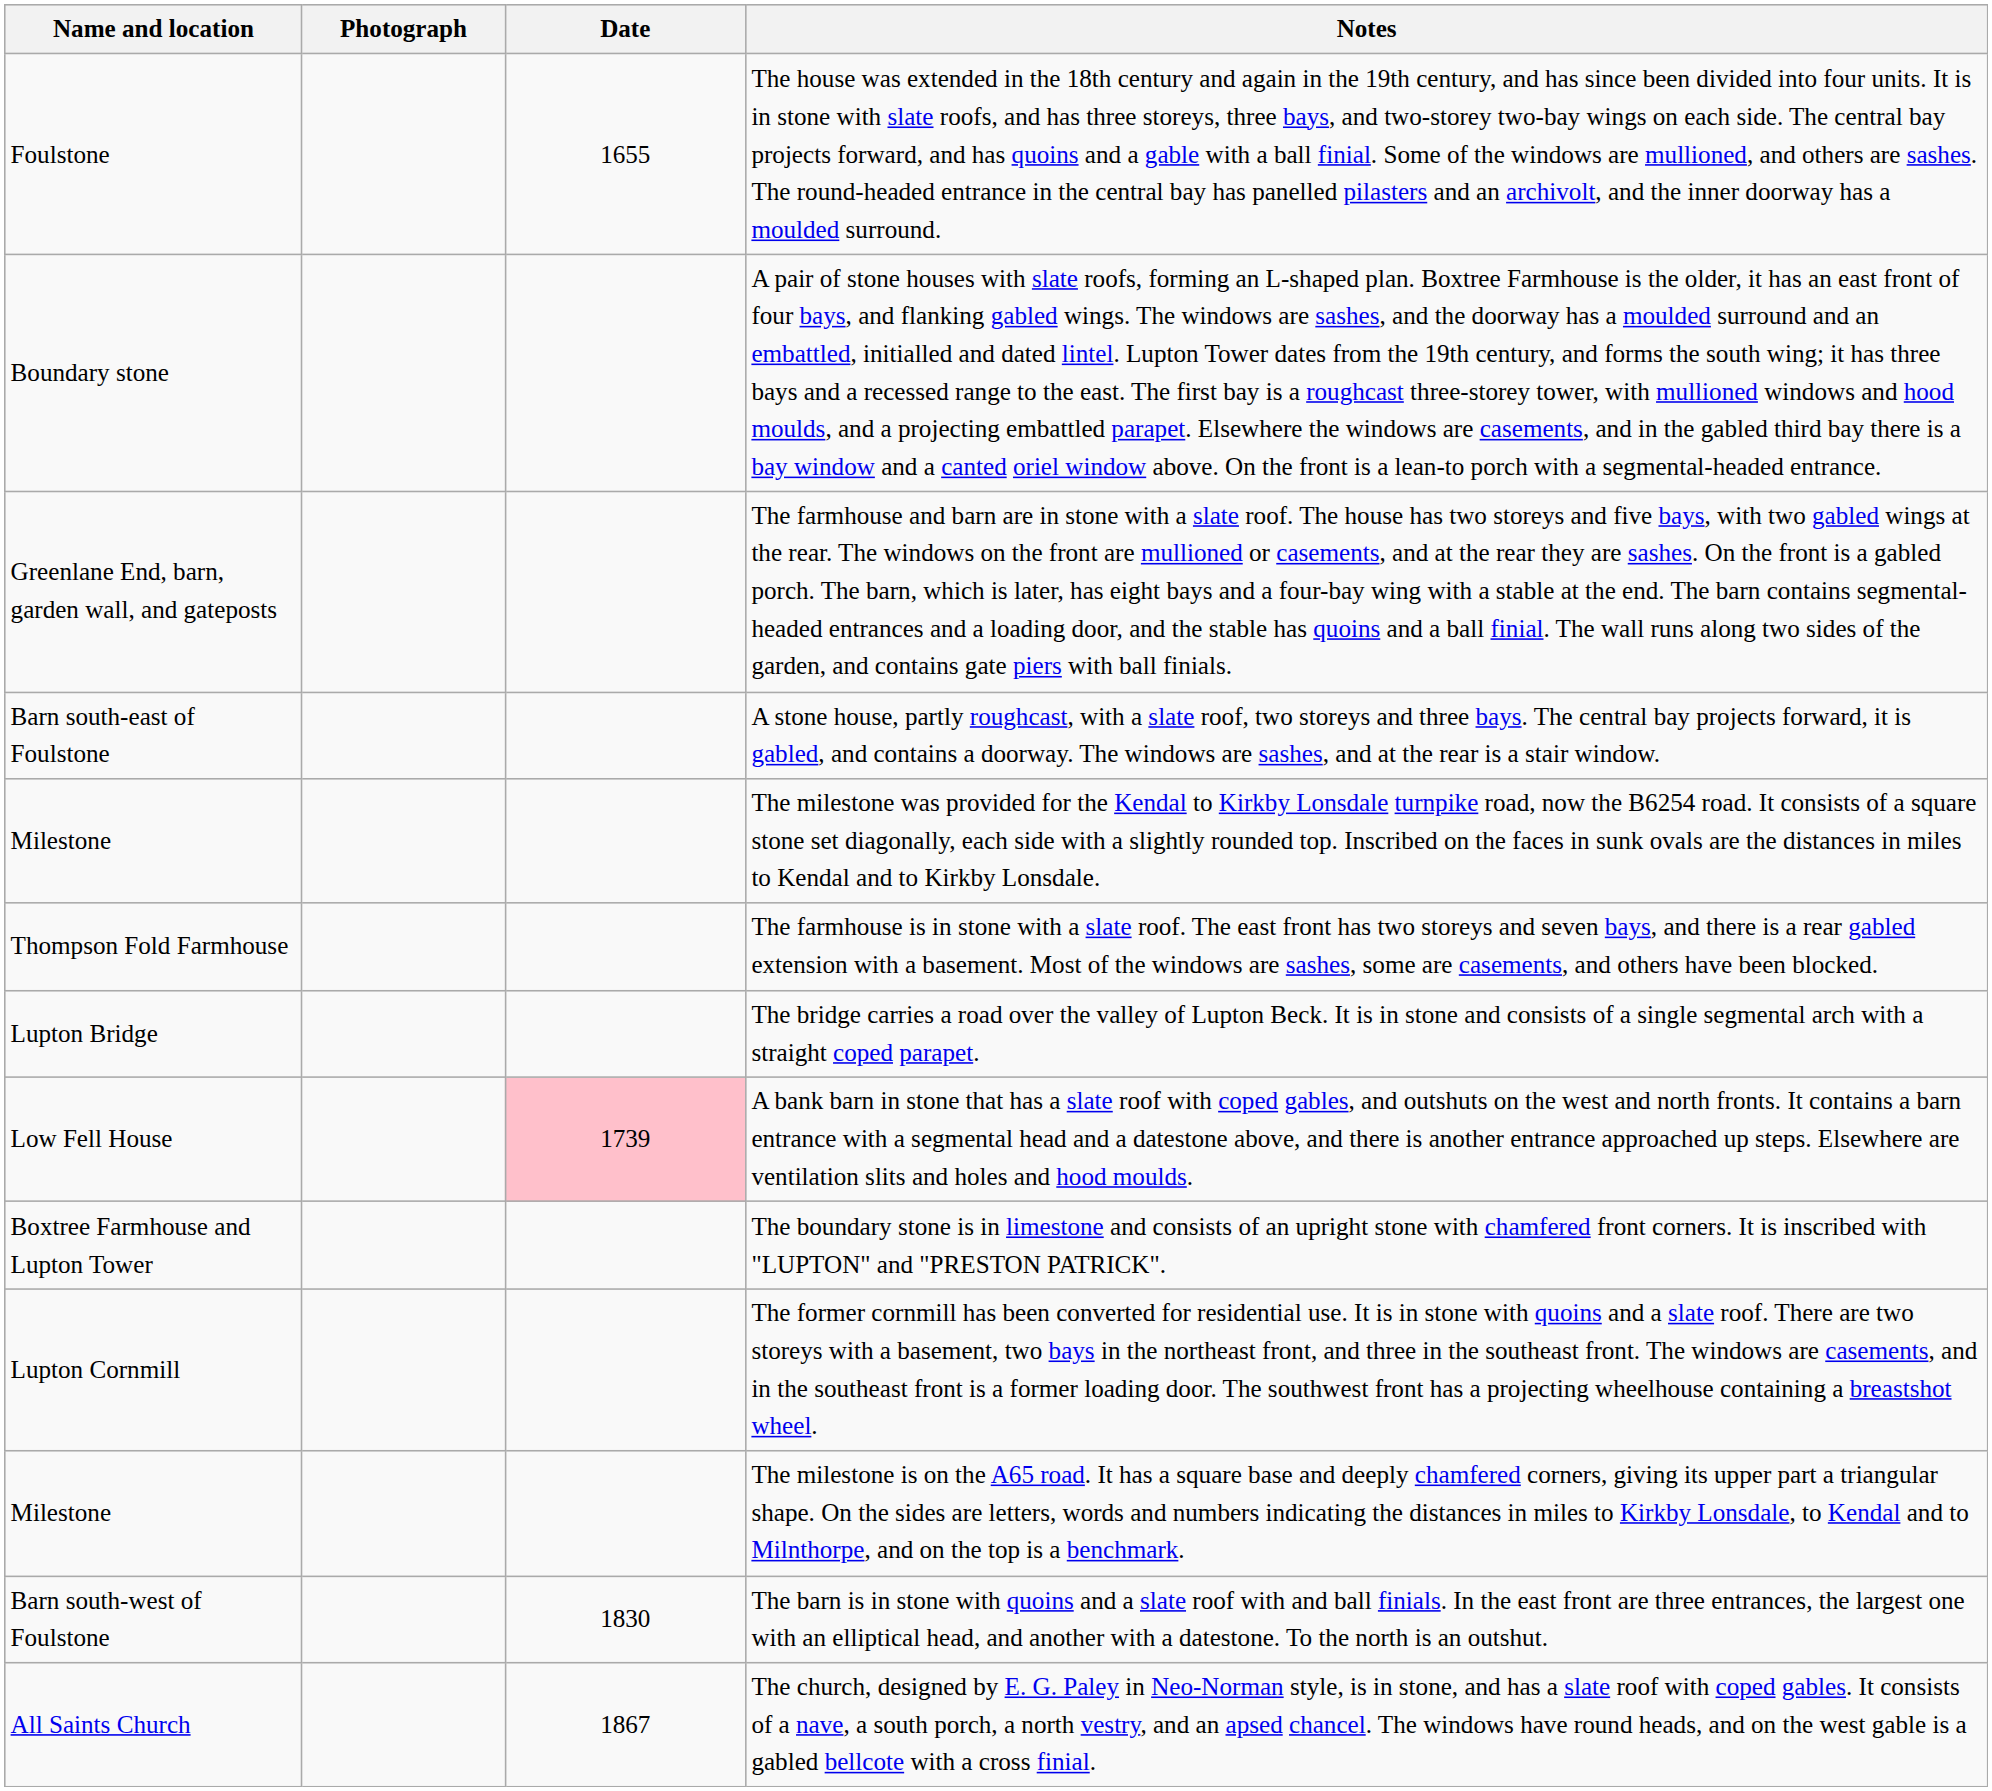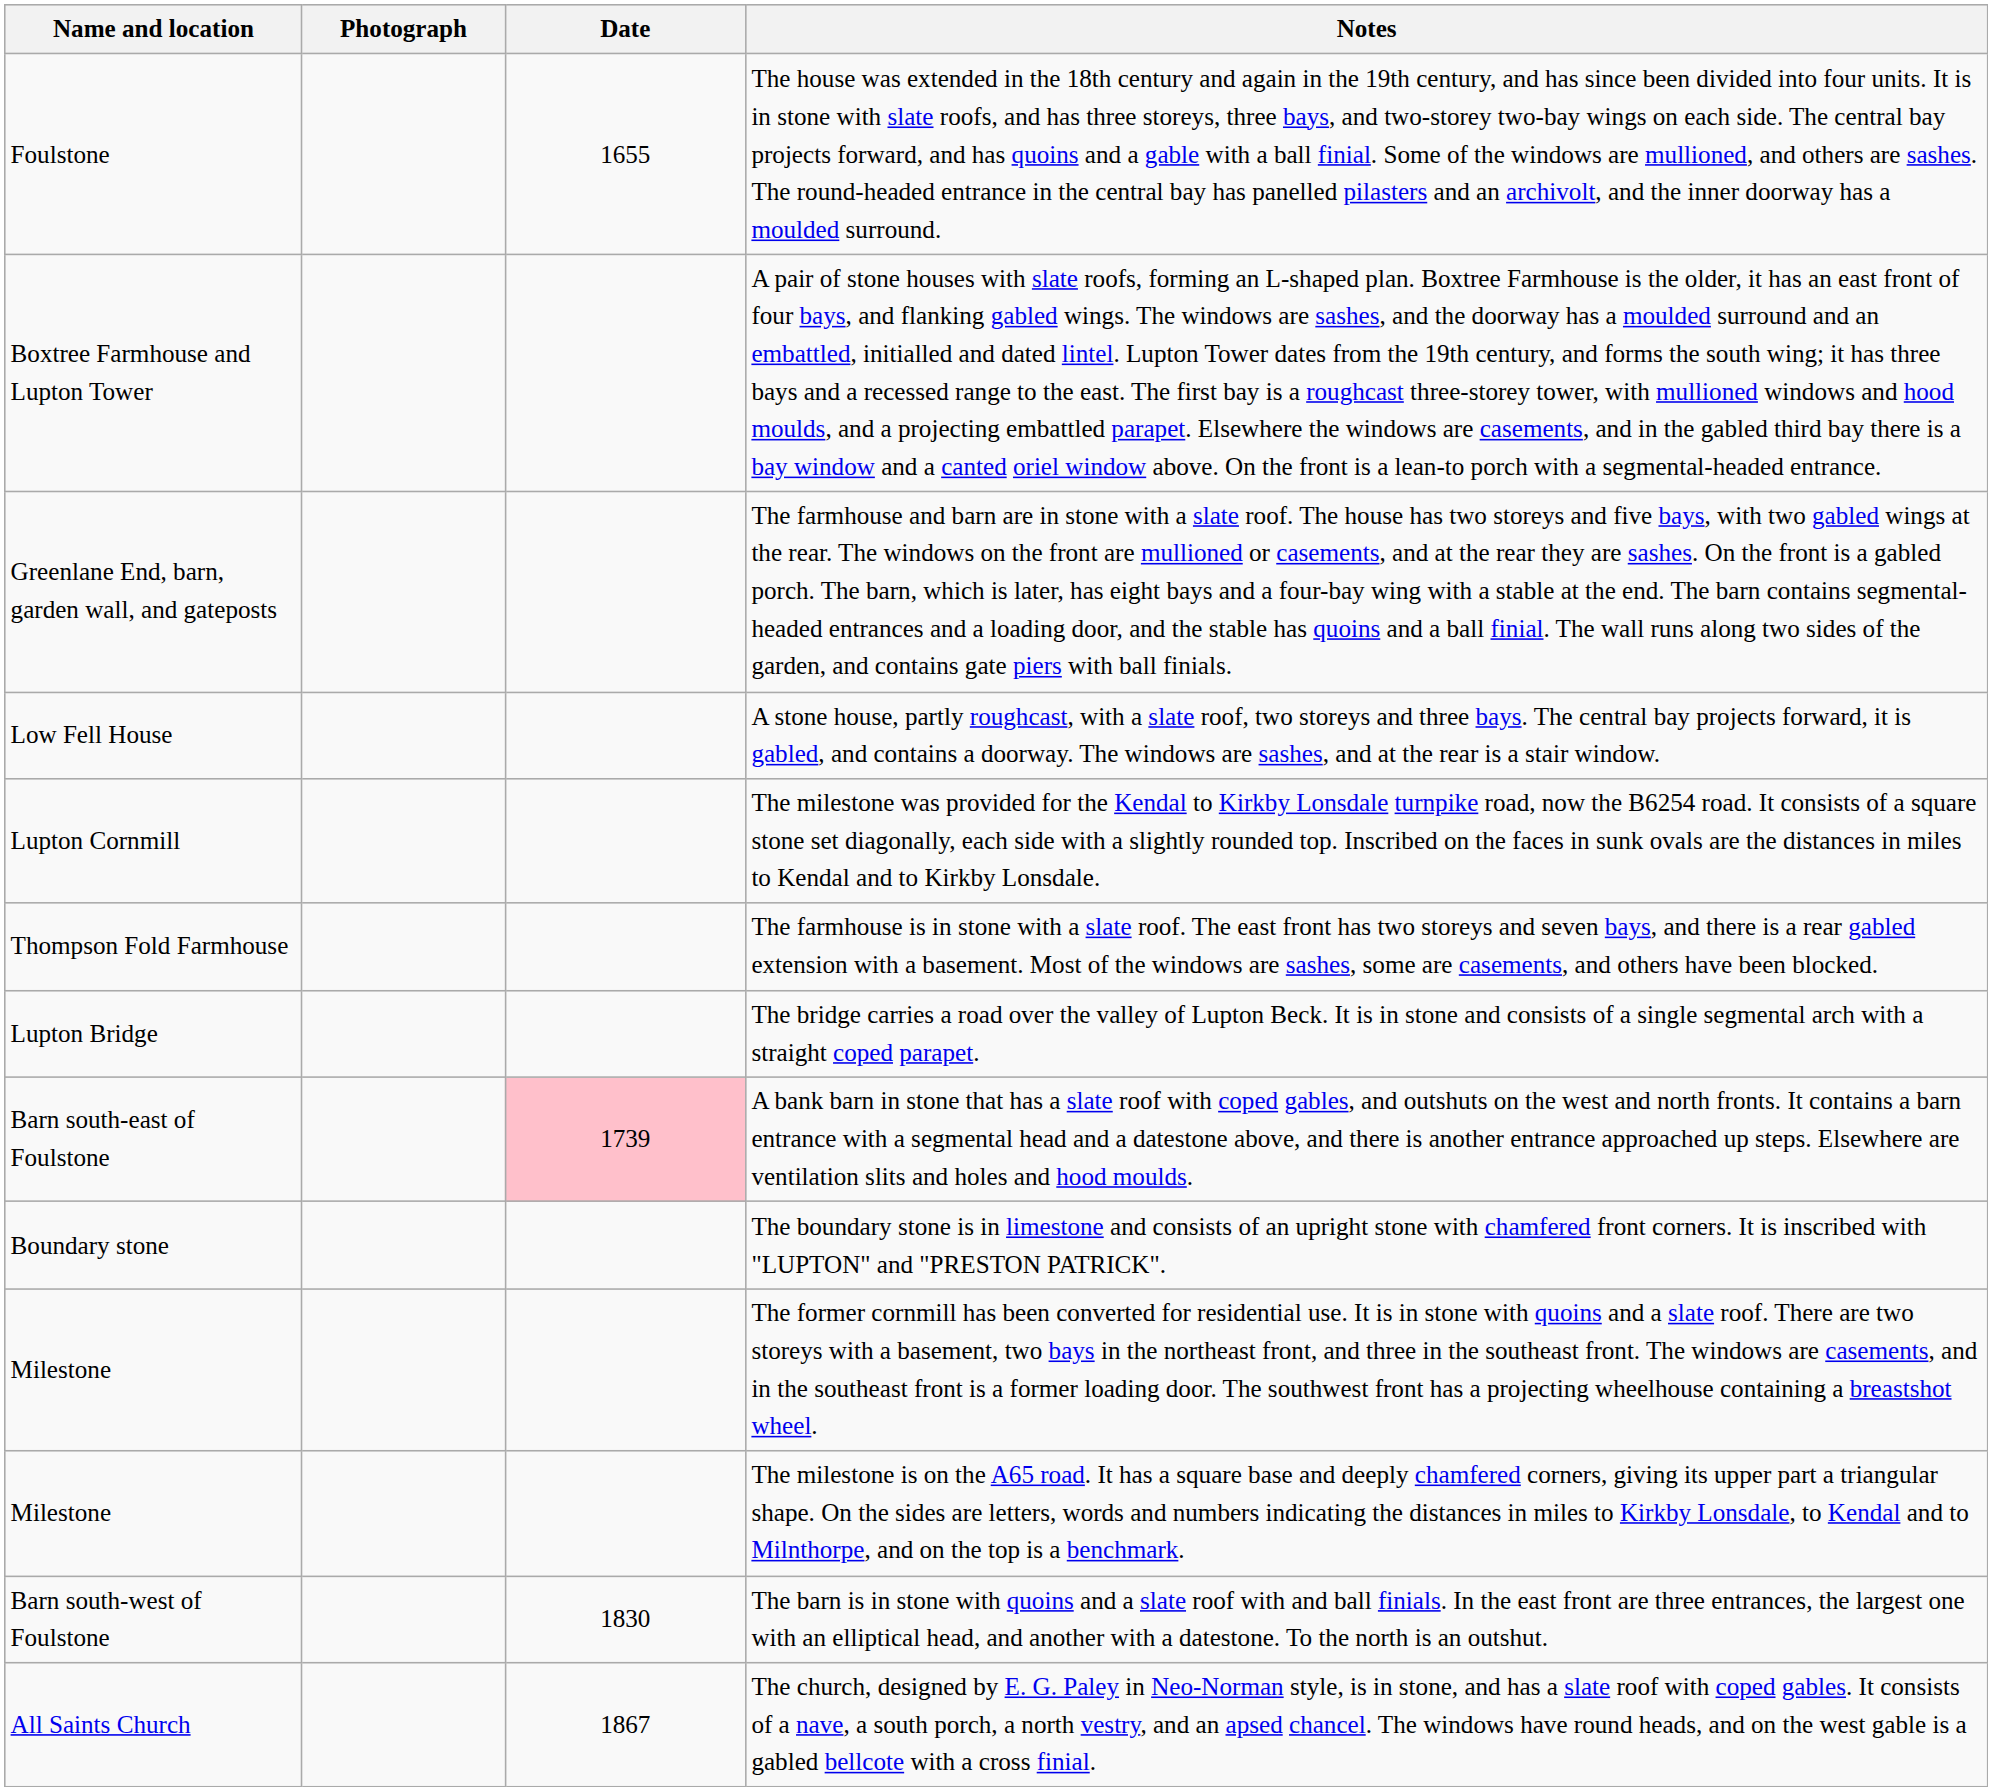(90, 372) Boundary stone -> (131, 372) Boxtree Farmhouse and Lupton Tower
(103, 734) Barn south-east of Foulstone -> (92, 734) Low Fell House
(61, 840) Milestone -> (95, 840) Lupton Cornmill
(92, 1139) Low Fell House -> (103, 1139) Barn south-east of Foulstone
(131, 1244) Boxtree Farmhouse and Lupton Tower -> (90, 1244) Boundary stone
(95, 1369) Lupton Cornmill -> (61, 1369) Milestone
